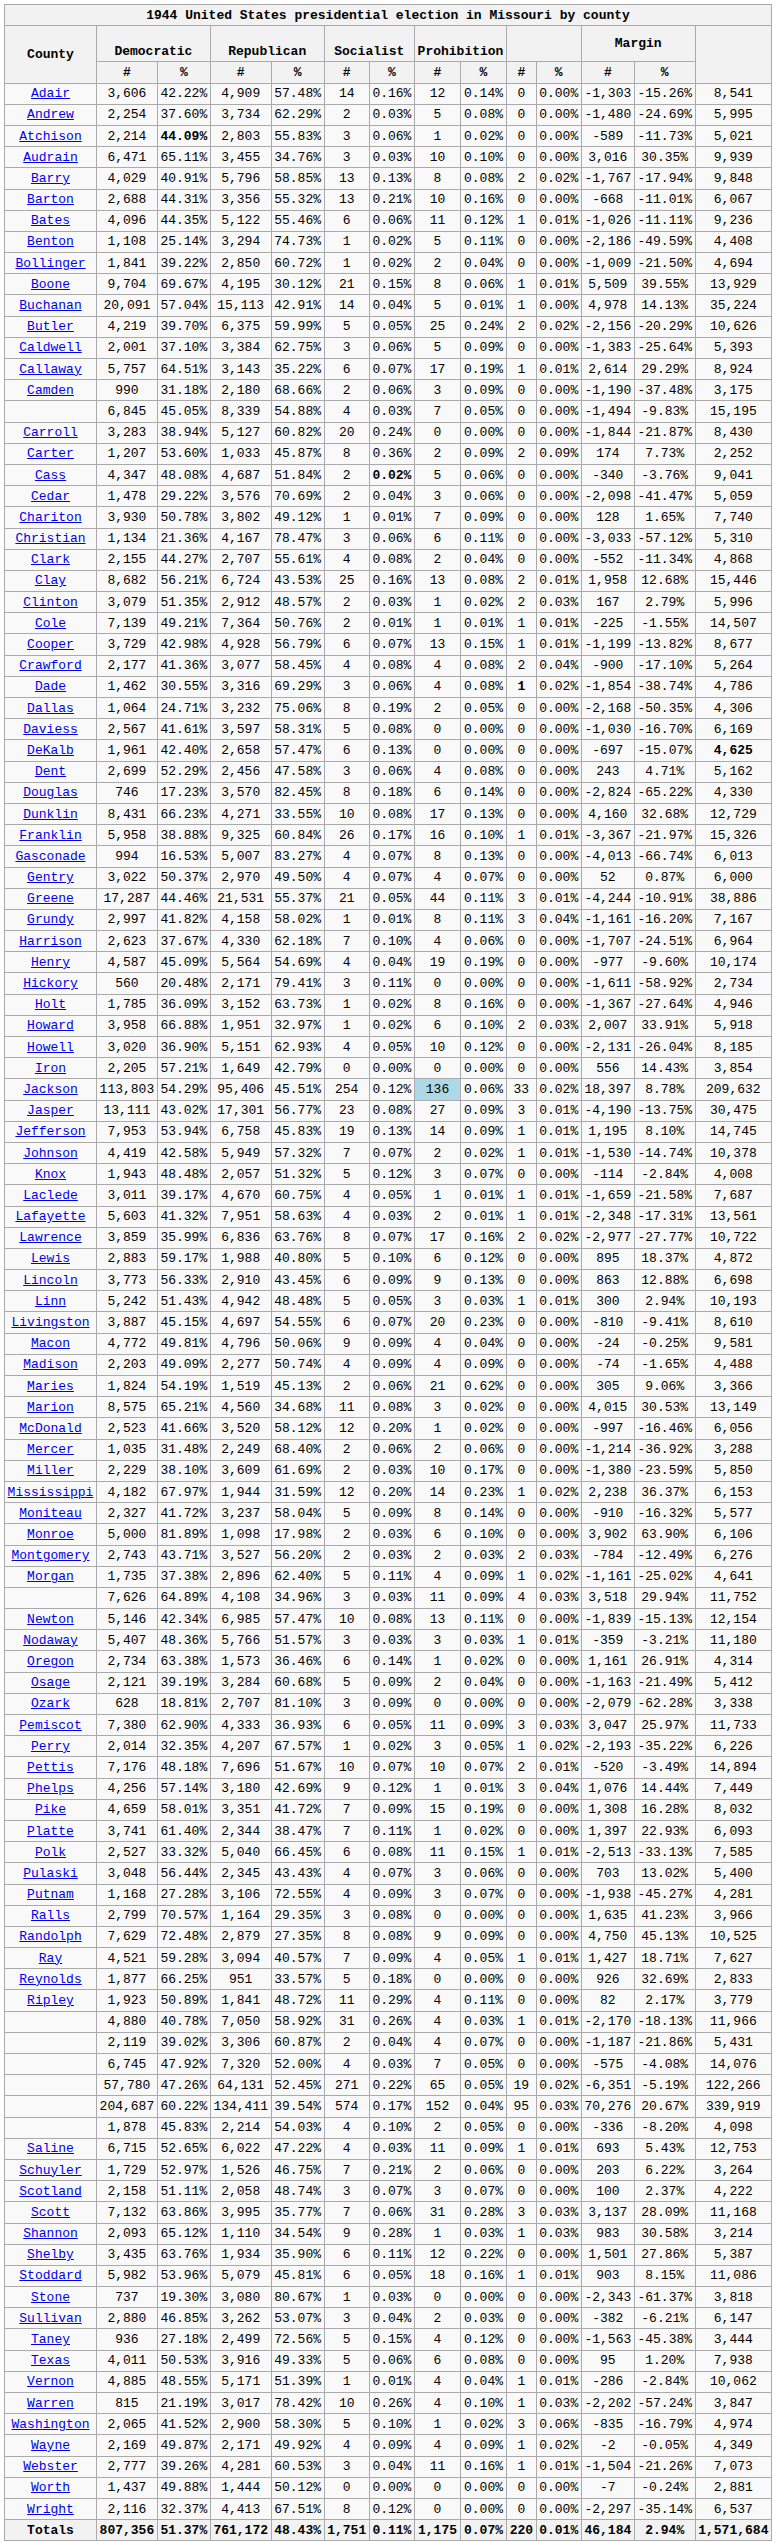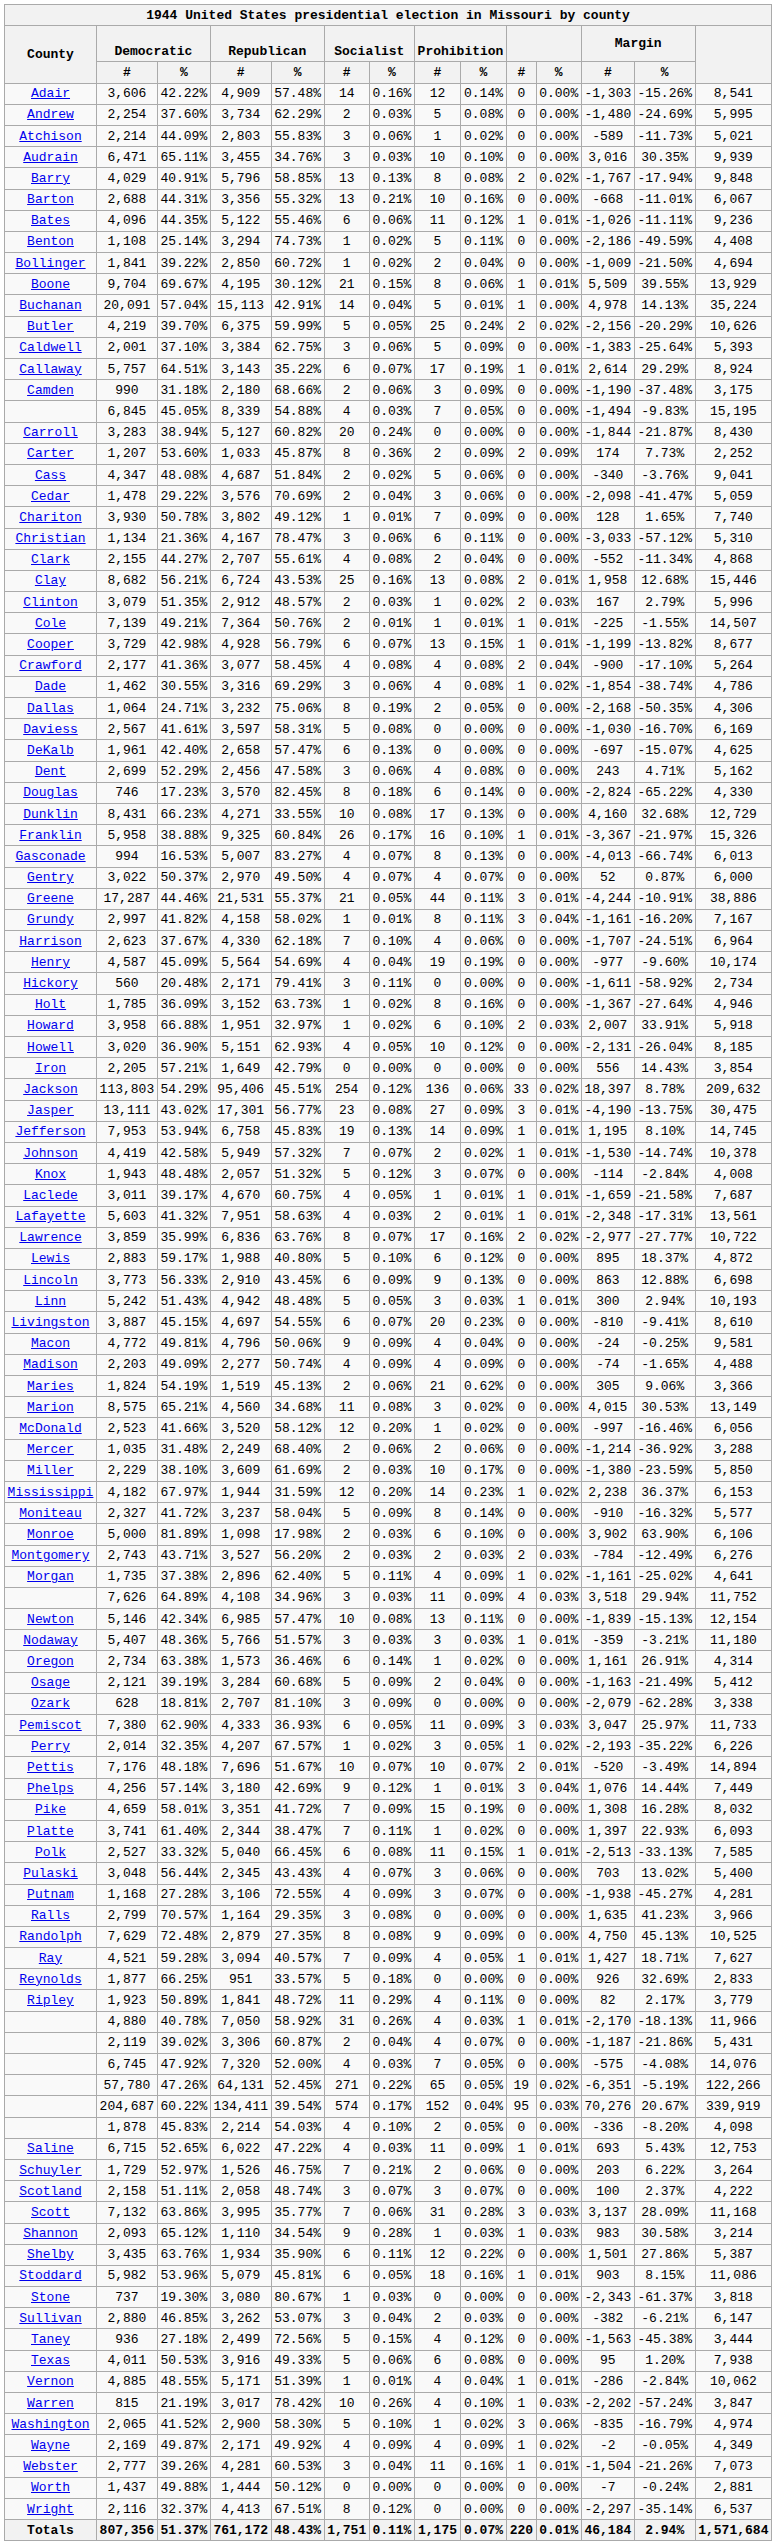(184, 136) bold -> (184, 136) normal
(392, 475) bold -> (392, 475) normal
(521, 687) bold -> (521, 687) normal
(733, 750) bold -> (733, 750) normal
(438, 1089) lightblue background -> (438, 1089) no background
